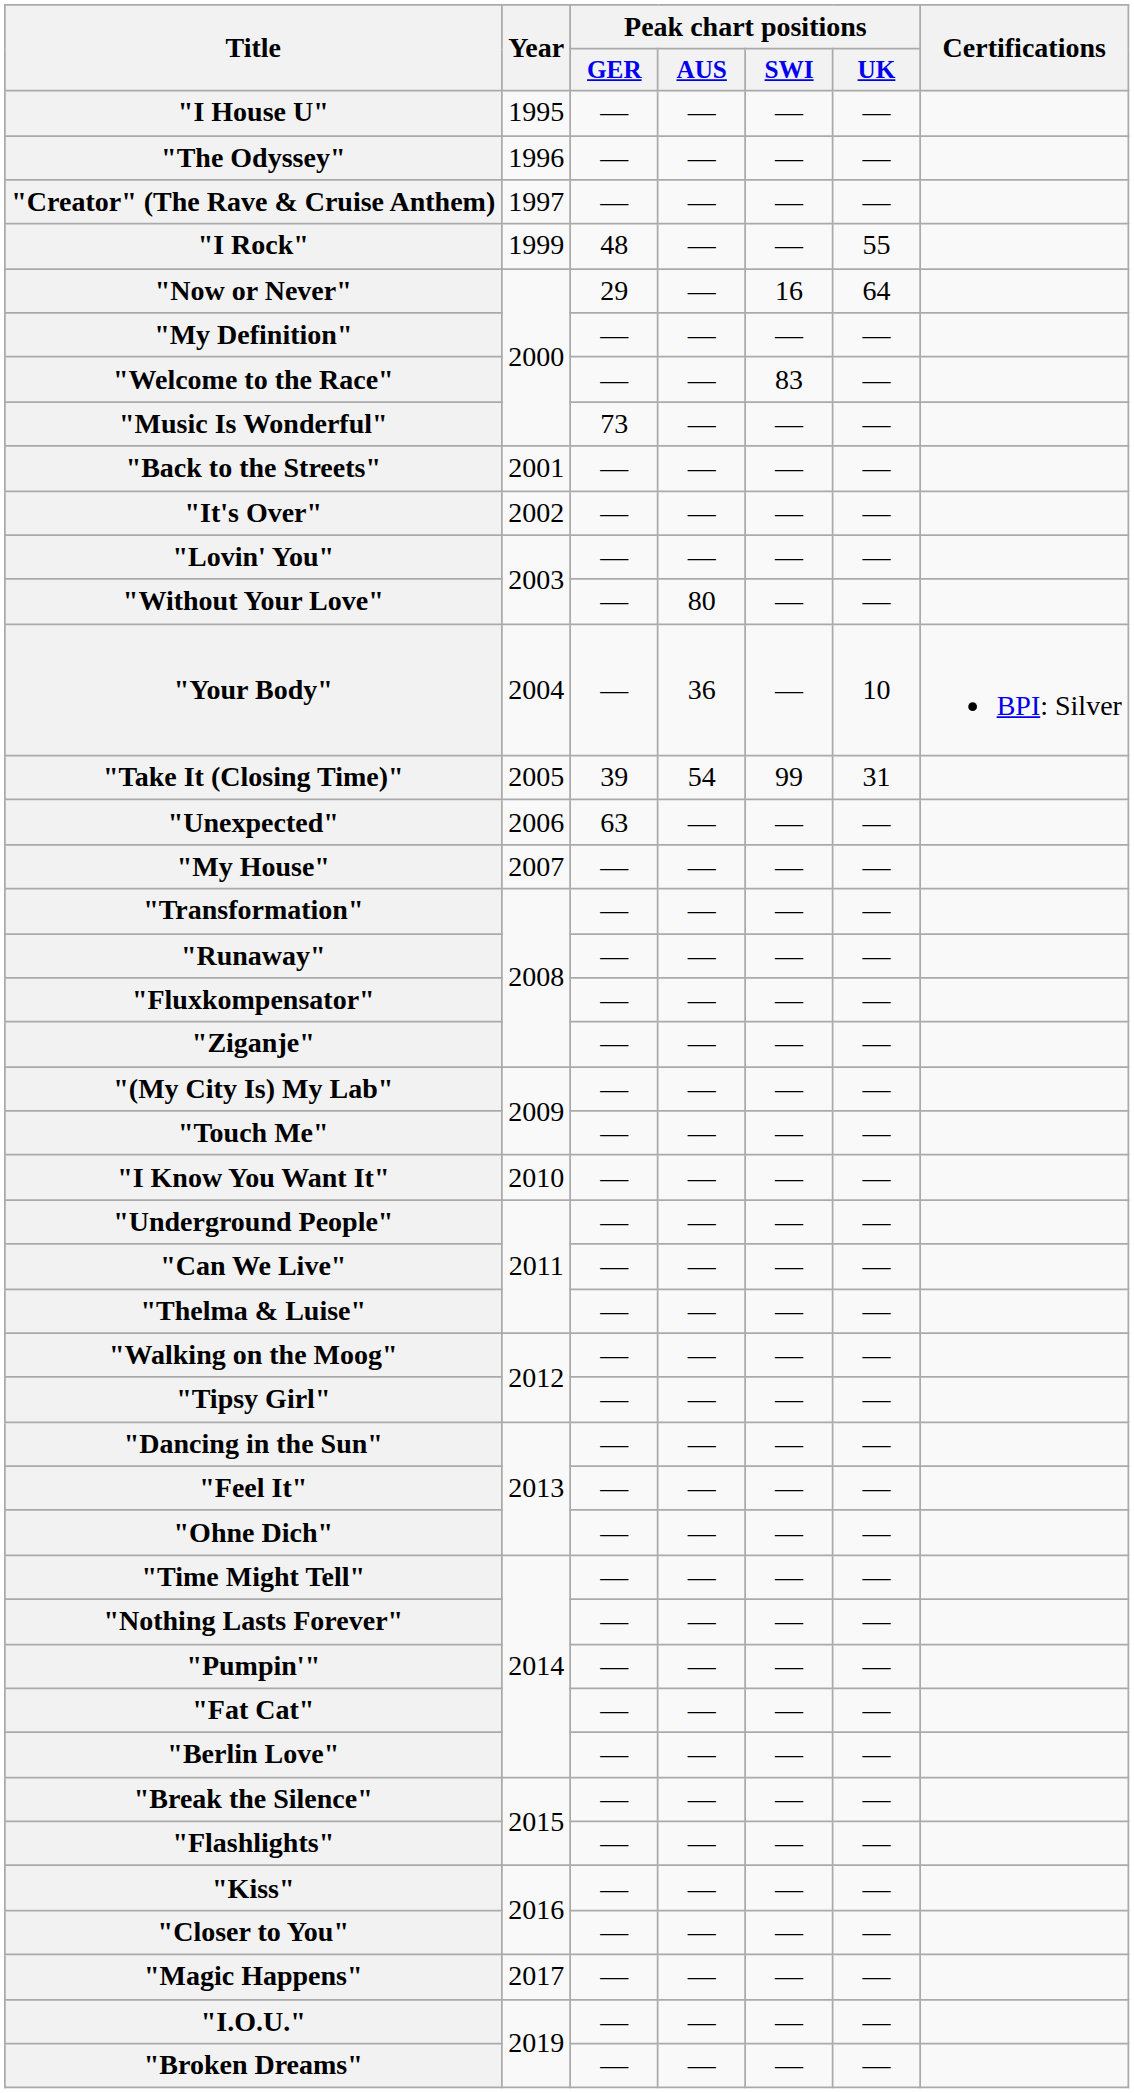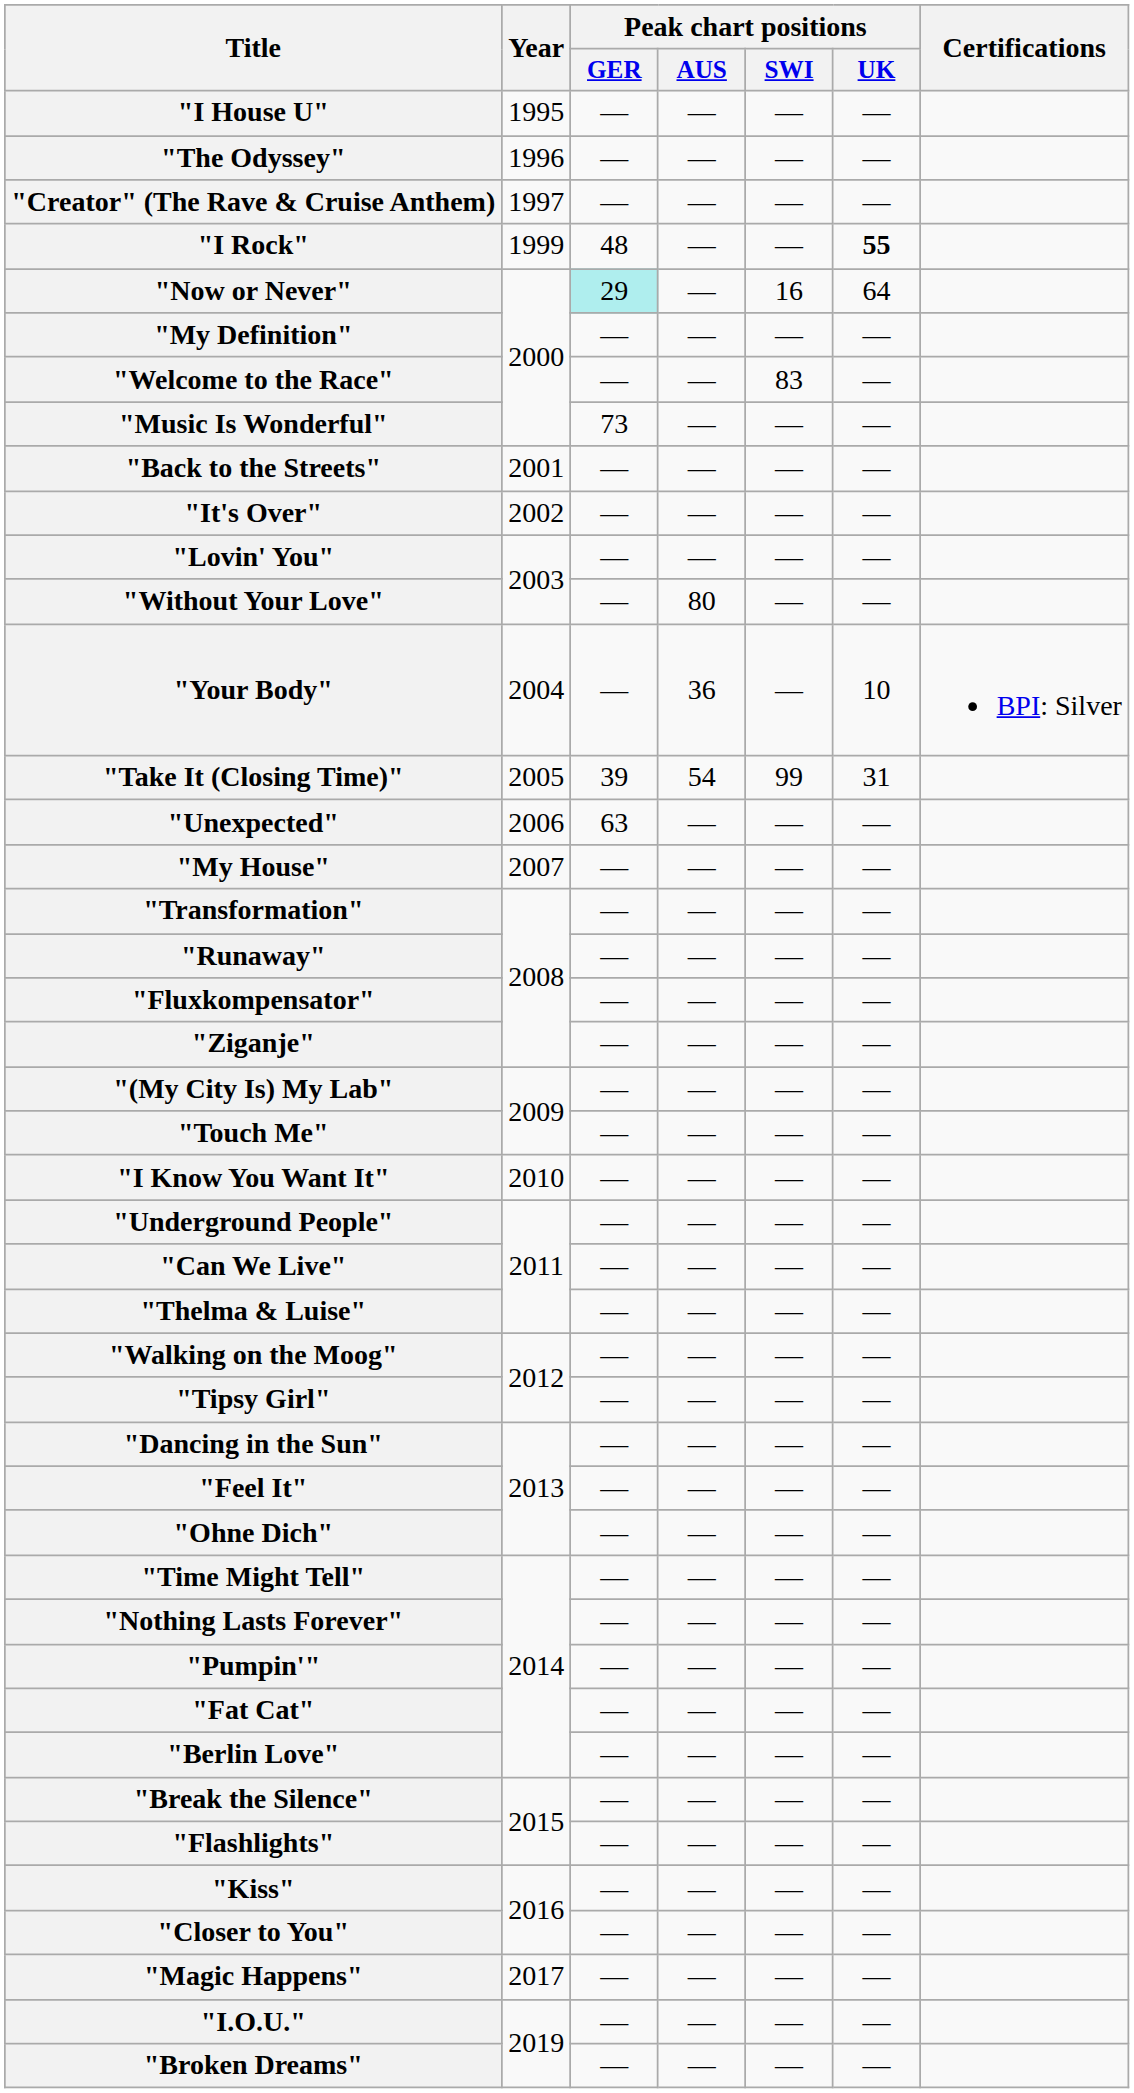(876, 245) normal -> (876, 245) bold
(614, 290) no background -> (614, 290) paleturquoise background
